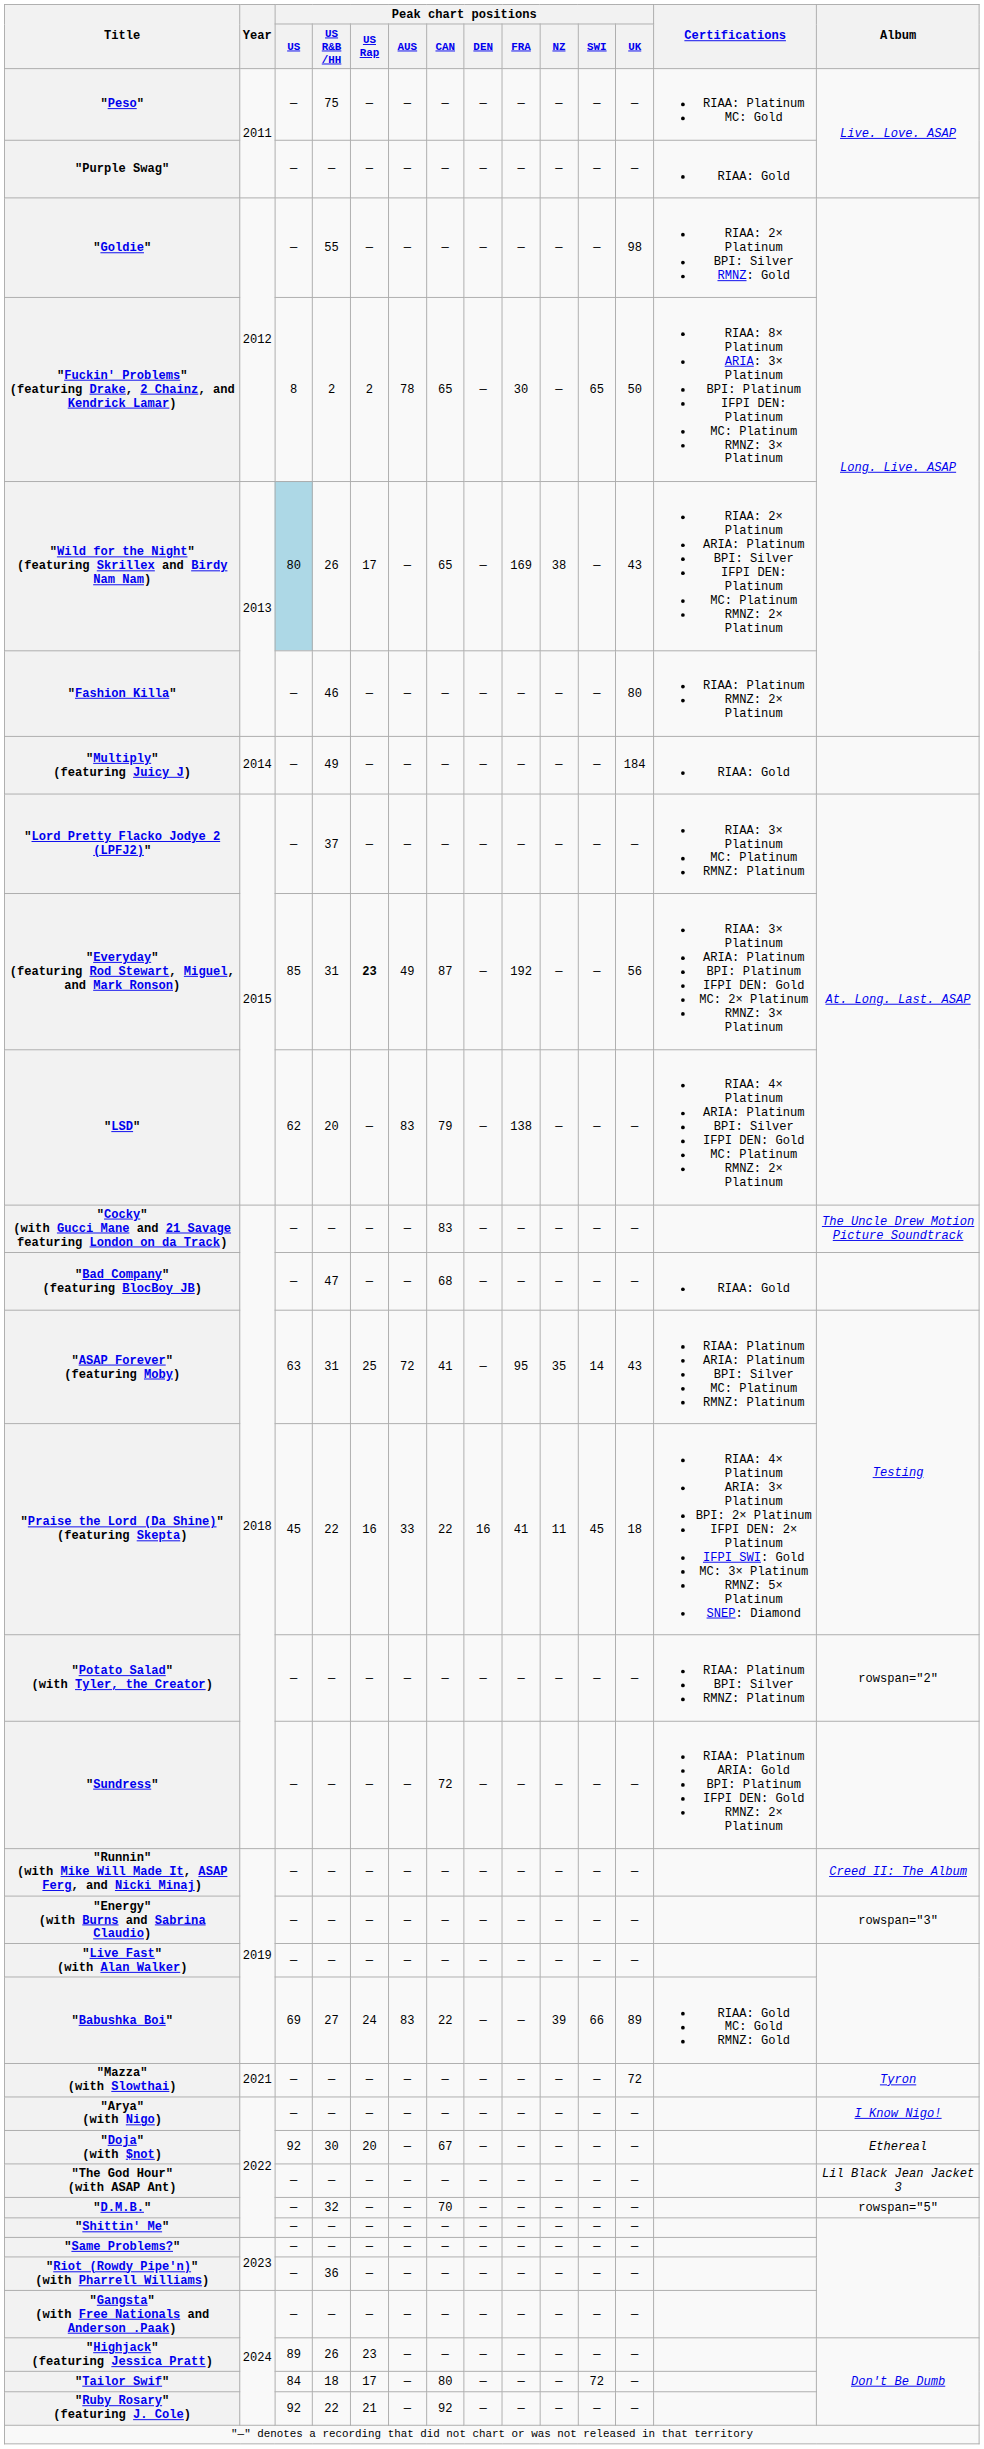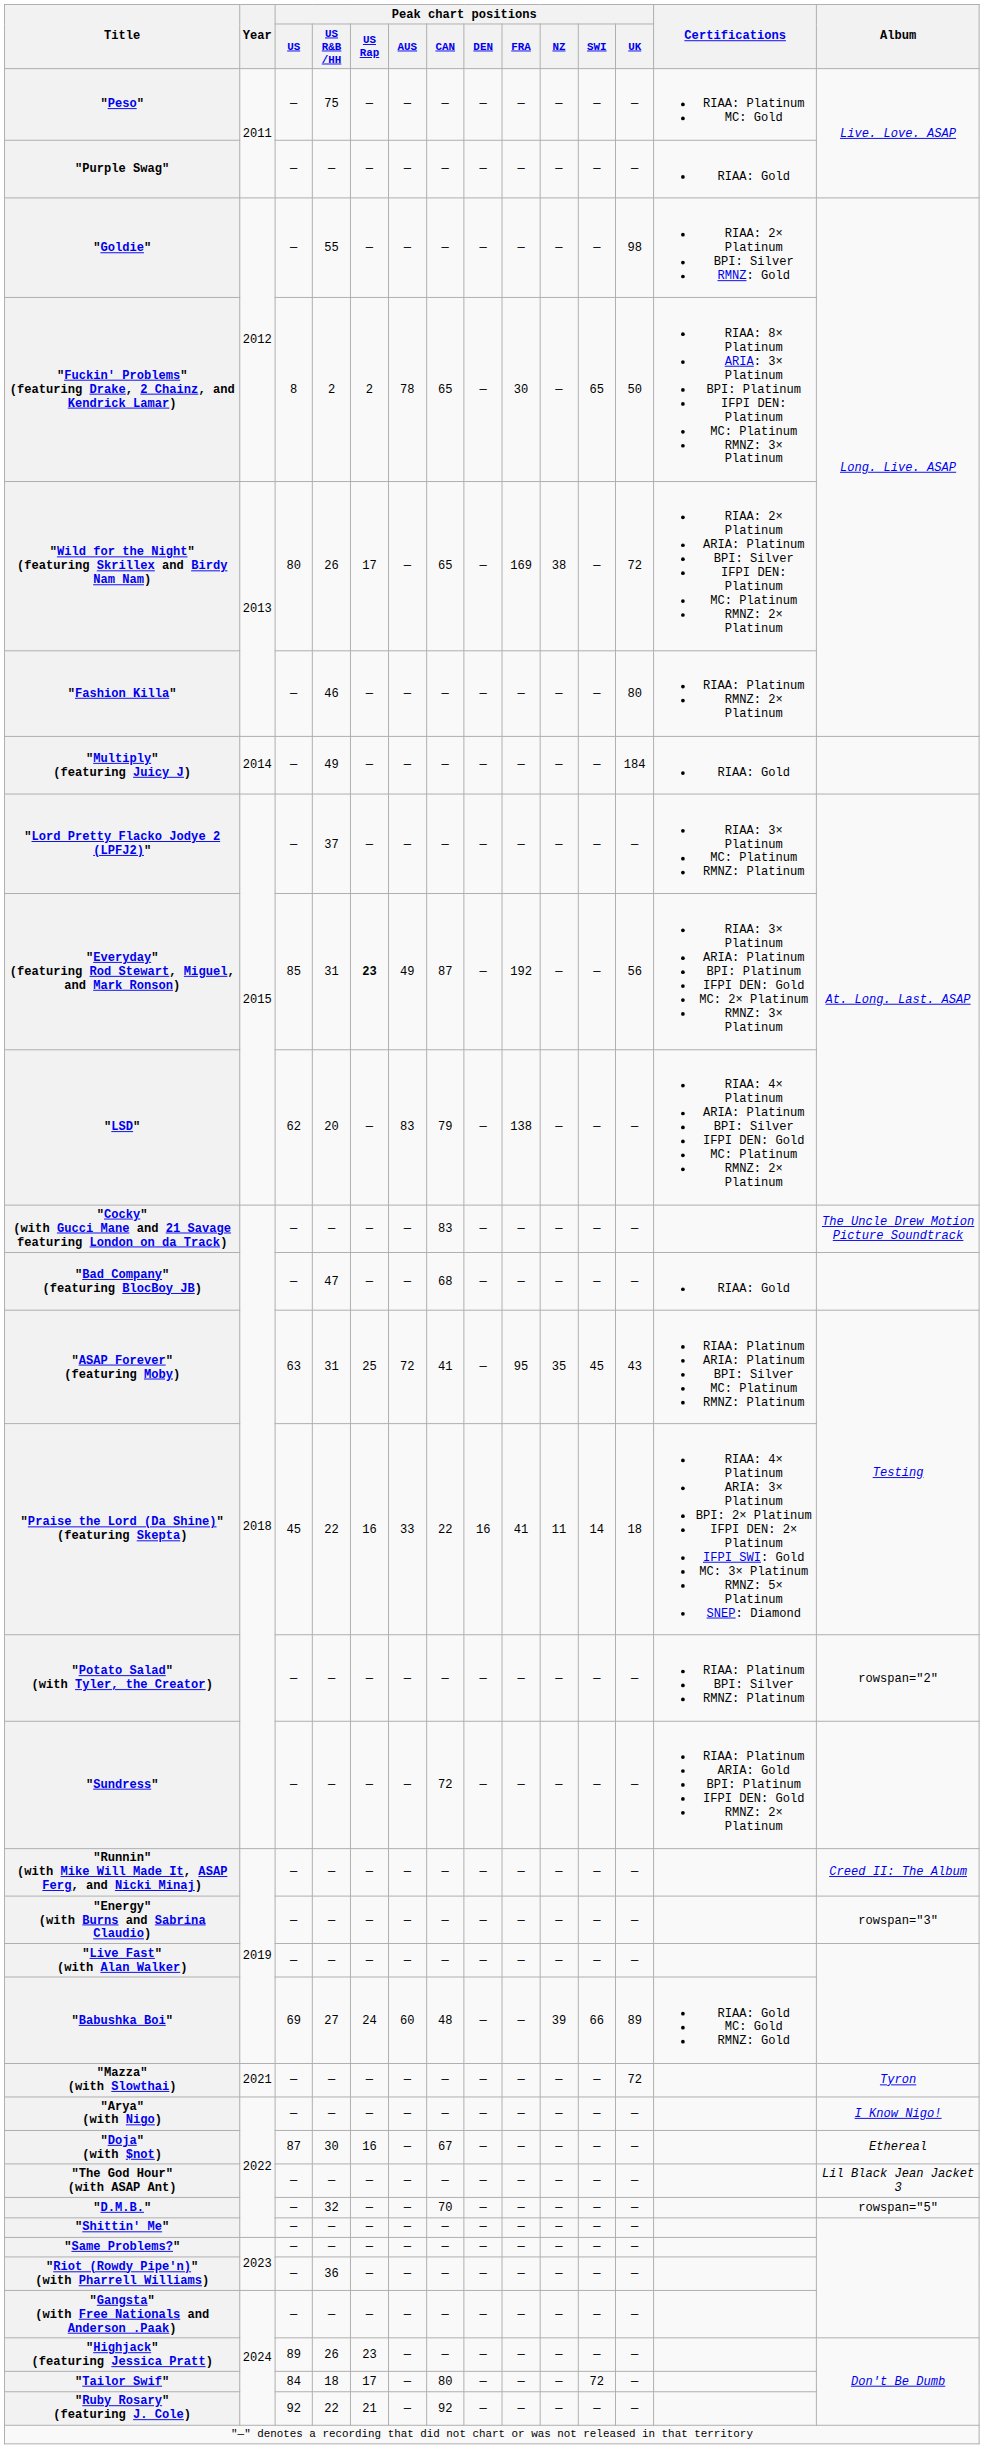(294, 566) lightblue background -> (294, 566) no background
(635, 566) 43 -> (635, 566) 72
(597, 1367) 14 -> (597, 1367) 45
(597, 1530) 45 -> (597, 1530) 14
(407, 2020) 83 -> (407, 2020) 60
(445, 2020) 22 -> (445, 2020) 48
(294, 2147) 92 -> (294, 2147) 87
(369, 2147) 20 -> (369, 2147) 16
